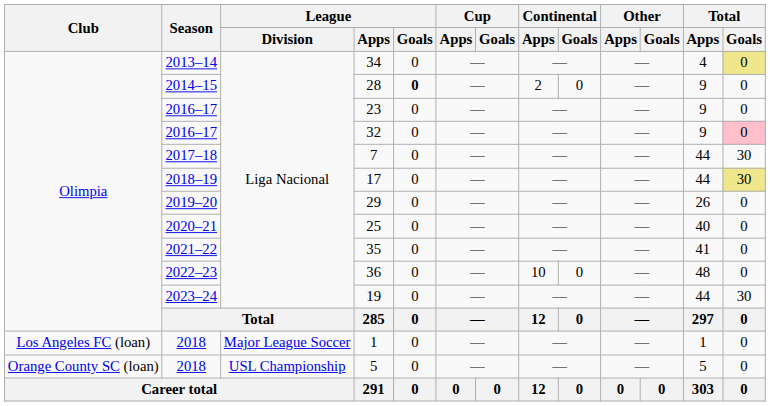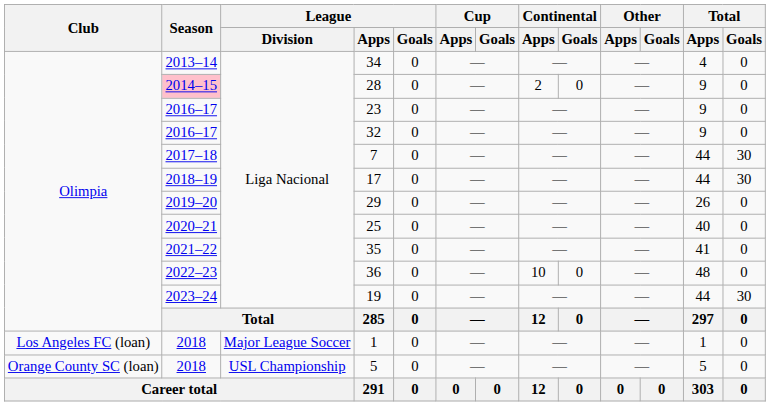(744, 62) khaki background -> (744, 62) no background
(191, 86) no background -> (191, 86) pink background
(415, 86) bold -> (415, 86) normal
(744, 132) pink background -> (744, 132) no background
(744, 179) khaki background -> (744, 179) no background
